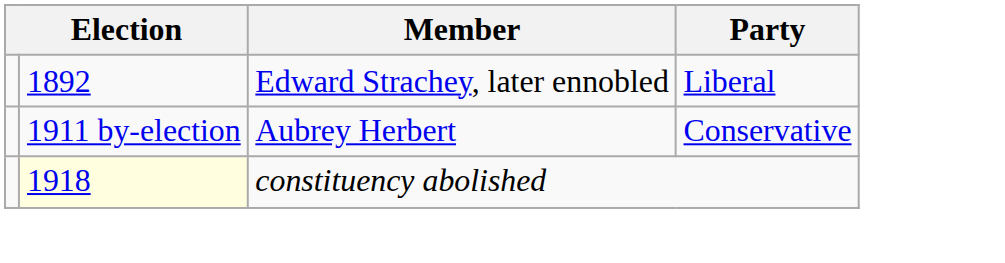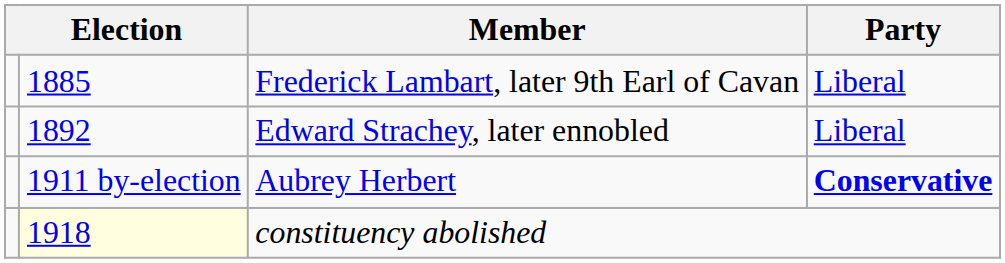+ row: (527, 80)
(768, 130) normal -> (903, 181) bold
